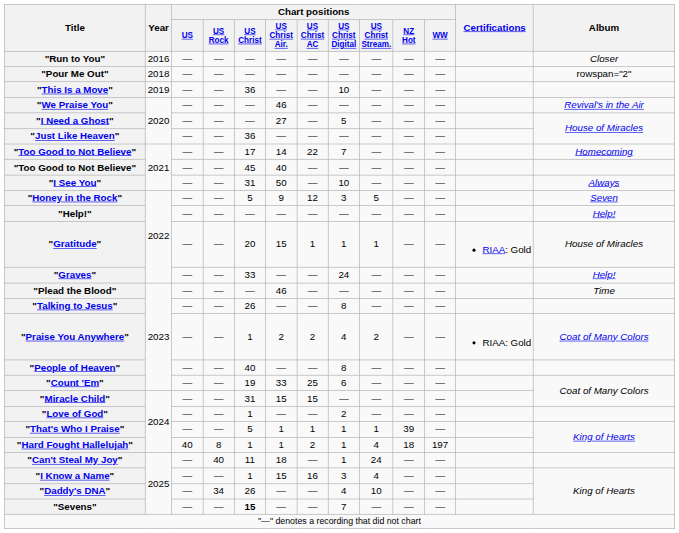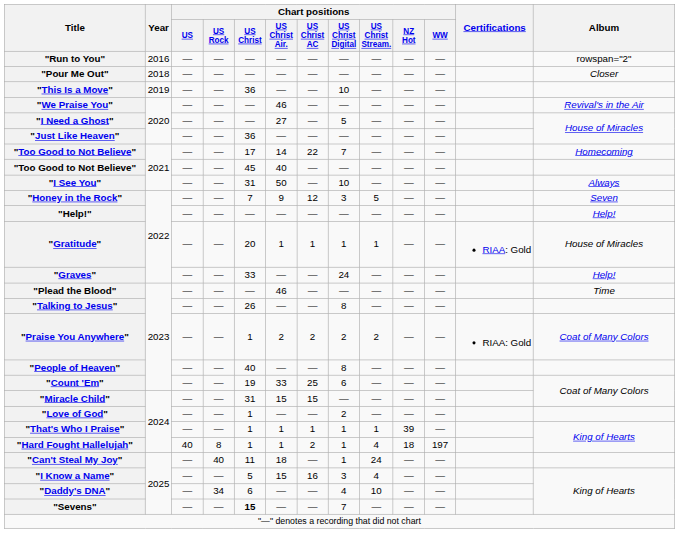(604, 59) Closer -> (604, 59) rowspan="2"
(604, 74) rowspan="2" -> (604, 74) Closer
(250, 198) 5 -> (250, 198) 7
(281, 244) 15 -> (281, 244) 1
(344, 336) 4 -> (344, 336) 2
(250, 429) 5 -> (250, 429) 1
(250, 476) 1 -> (250, 476) 5
(250, 491) 26 -> (250, 491) 6
